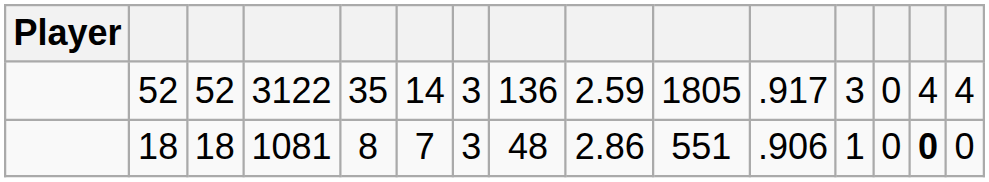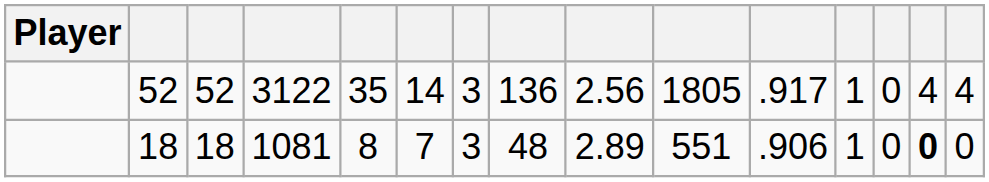(610, 90) 2.59 -> (610, 90) 2.56
(855, 90) 3 -> (855, 90) 1
(610, 147) 2.86 -> (610, 147) 2.89
